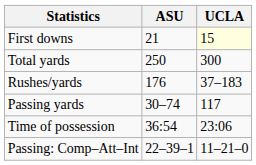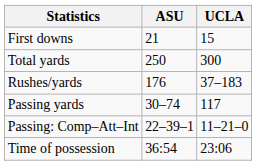(207, 38) lightyellow background -> (207, 38) no background
rows swapped: (73, 148) <-> (61, 126)
